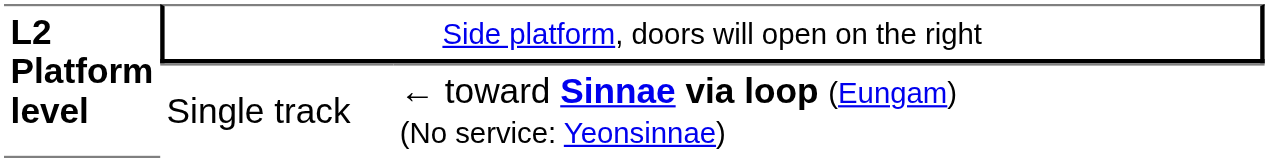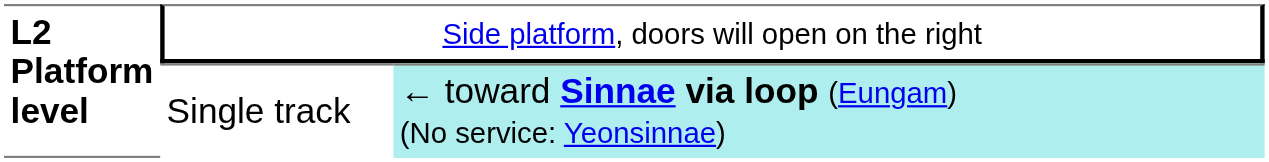(678, 111) no background -> (678, 111) paleturquoise background
